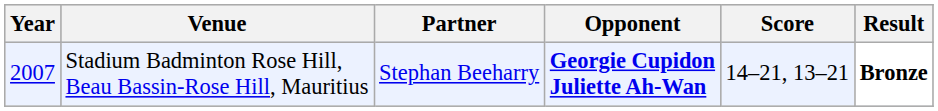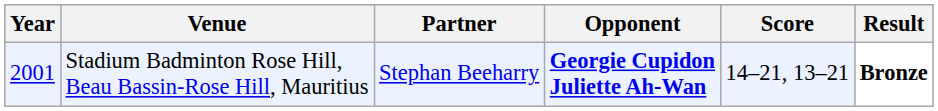(32, 73) 2007 -> (32, 73) 2001
